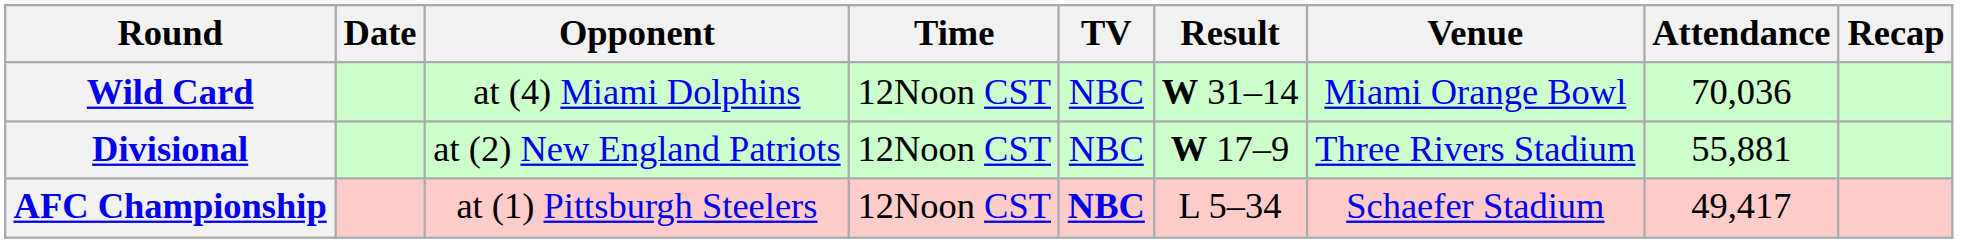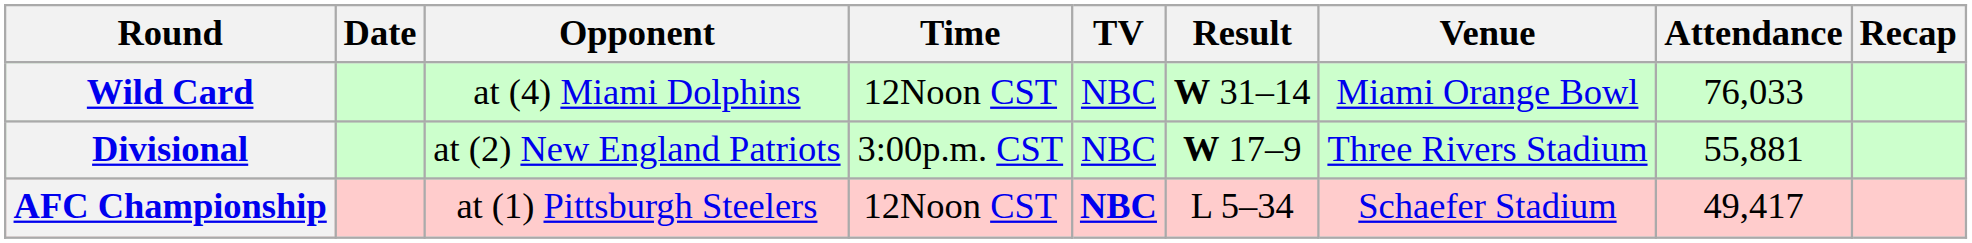(1741, 91) 70,036 -> (1754, 91) 76,033
(954, 149) 12Noon CST -> (960, 149) 3:00p.m. CST
